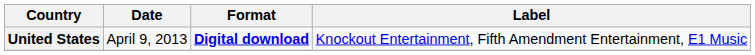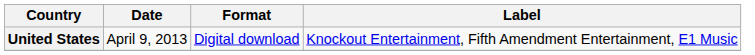(252, 38) bold -> (247, 38) normal
